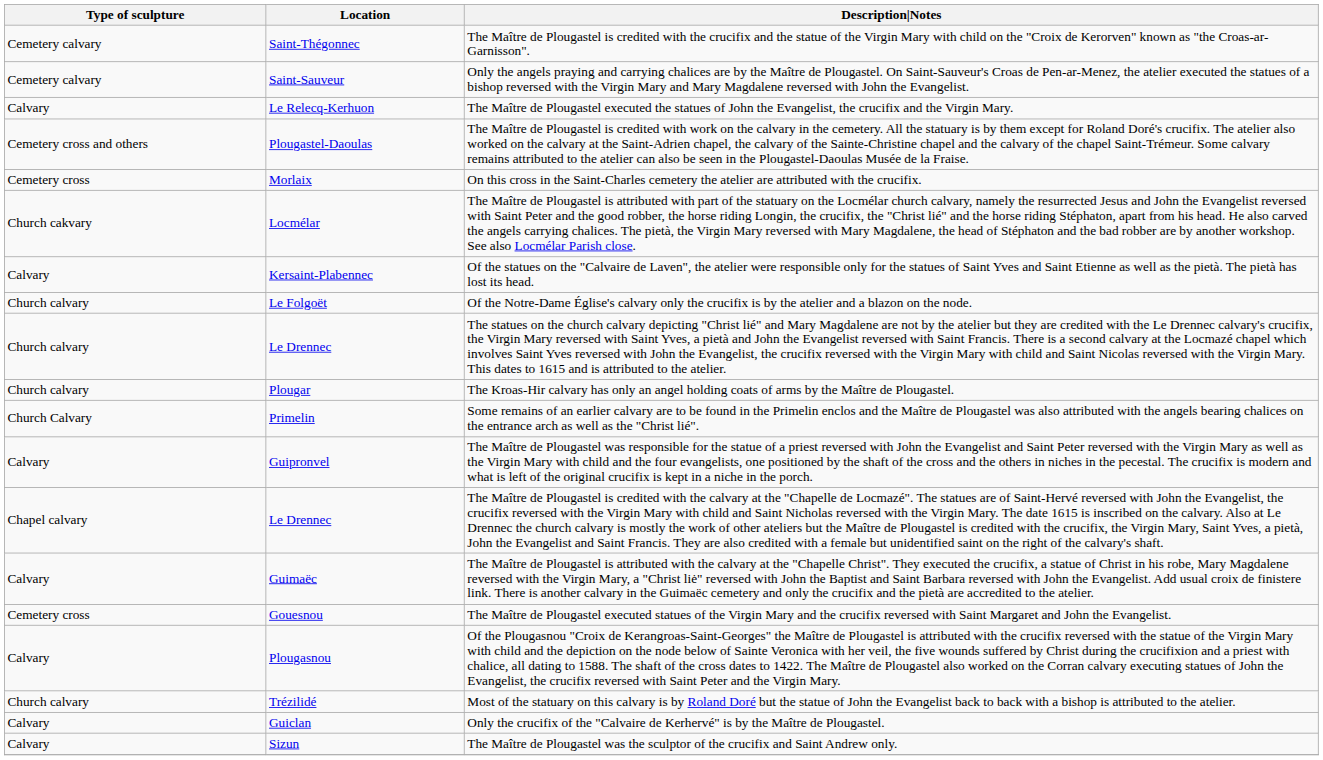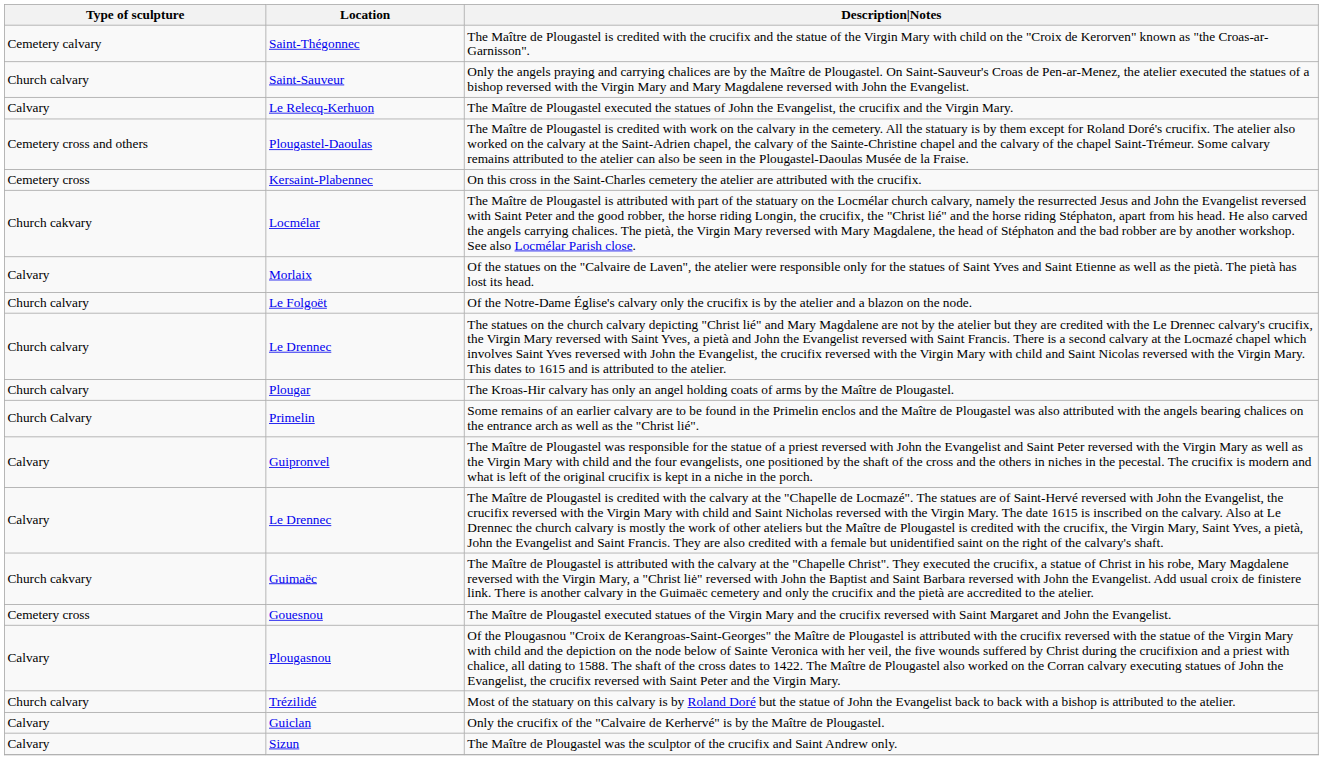(54, 79) Cemetery calvary -> (48, 79) Church calvary
(290, 180) Morlaix -> (321, 180) Kersaint-Plabennec
(321, 274) Kersaint-Plabennec -> (290, 274) Morlaix
(47, 520) Chapel calvary -> (28, 520) Calvary
(28, 578) Calvary -> (50, 578) Church cakvary
